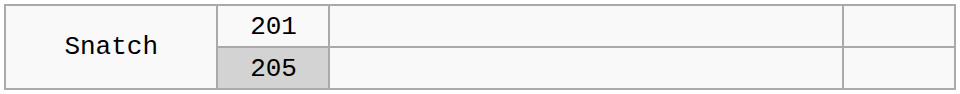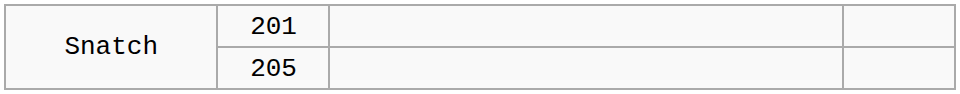(274, 69) lightgrey background -> (274, 69) no background
